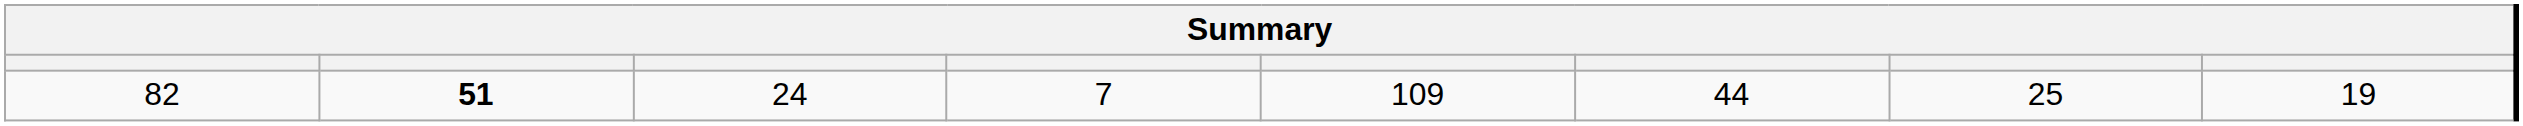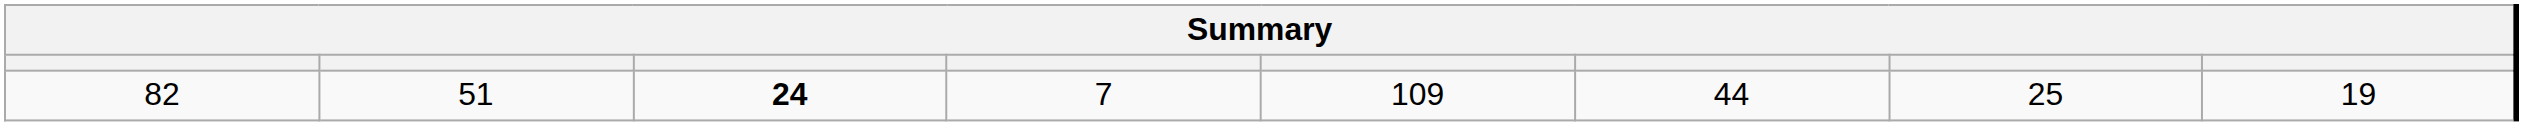(476, 94) bold -> (476, 94) normal
(790, 94) normal -> (790, 94) bold
